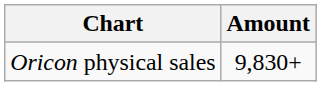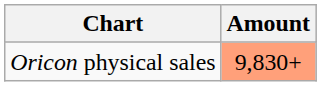(268, 61) no background -> (268, 61) lightsalmon background
